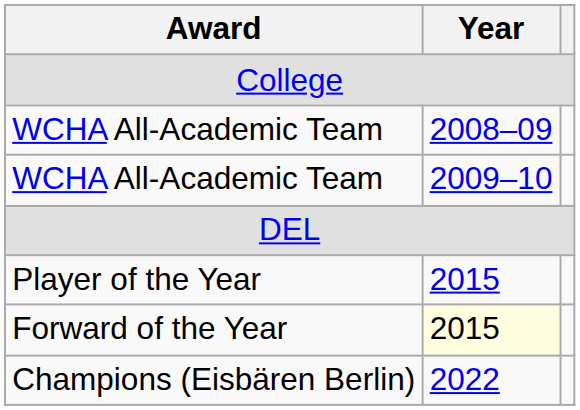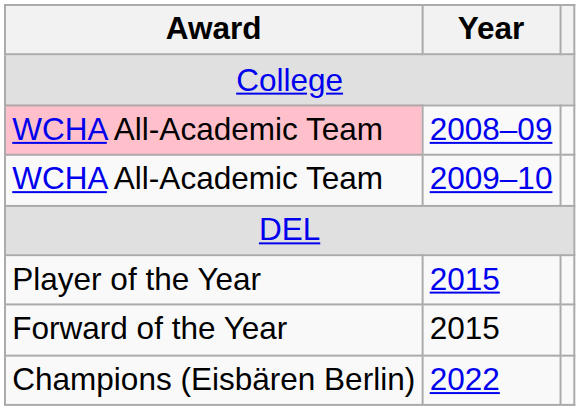(198, 129) no background -> (198, 129) pink background
(465, 329) lightyellow background -> (465, 329) no background
